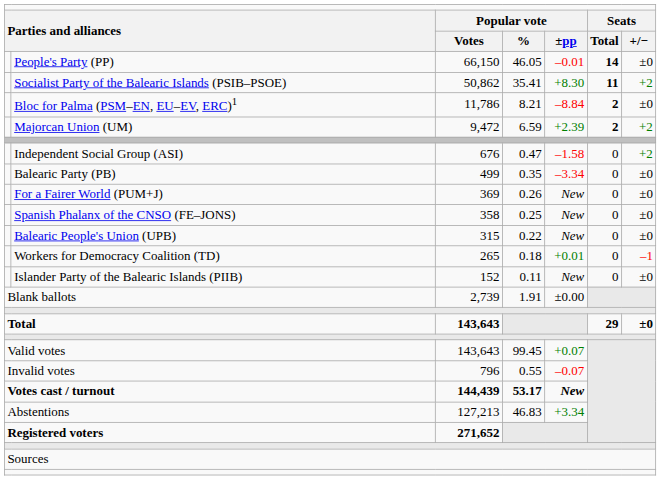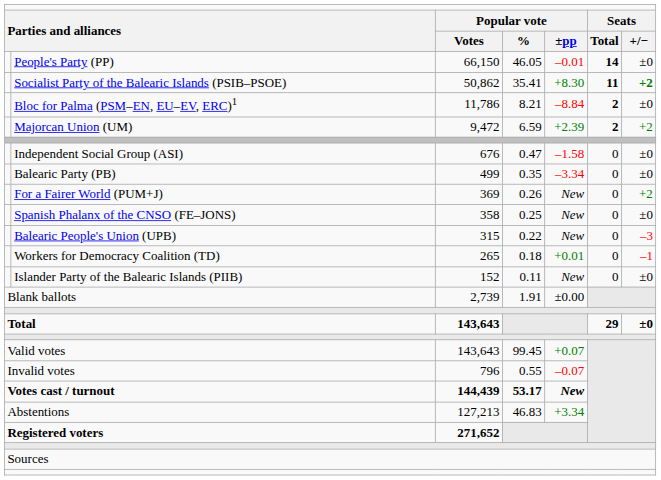(646, 82) normal -> (646, 82) bold
(646, 153) +2 -> (646, 153) ±0
(646, 194) ±0 -> (646, 194) +2
(646, 235) ±0 -> (646, 235) –3
